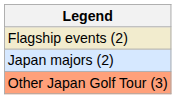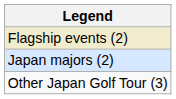(88, 83) lightsalmon background -> (88, 83) no background
